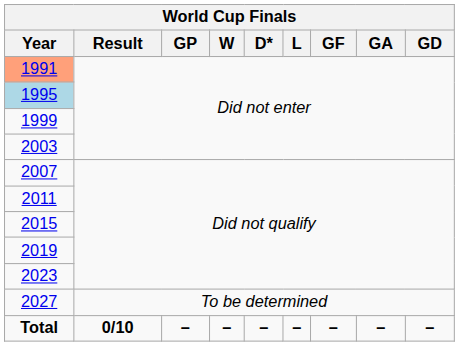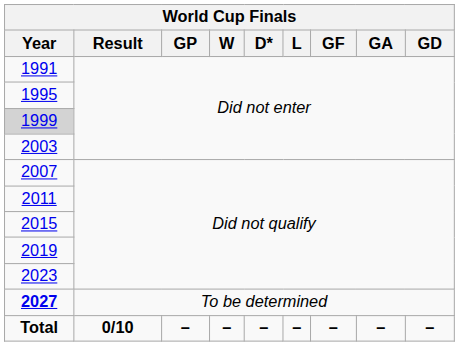(39, 69) lightsalmon background -> (39, 69) no background
(39, 95) lightblue background -> (39, 95) no background
(39, 120) no background -> (39, 120) lightgrey background
(39, 302) normal -> (39, 302) bold
